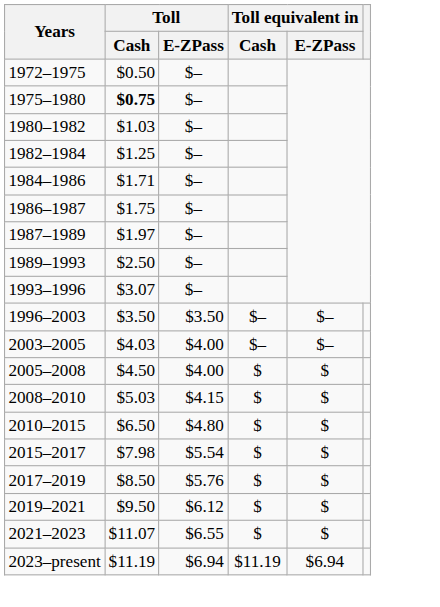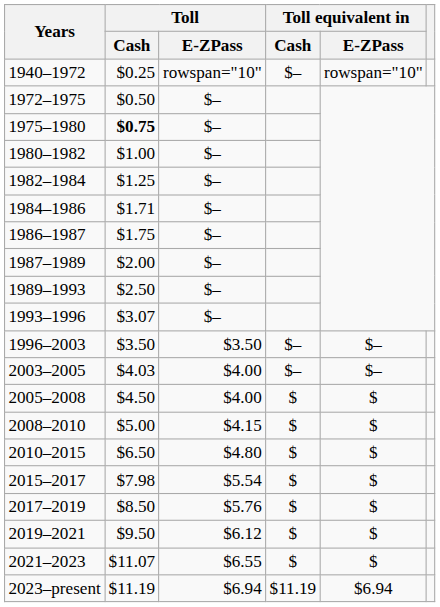+ row: (47, 72)
(136, 126) $1.03 -> (136, 153) $1.00
(136, 235) $1.97 -> (136, 262) $2.00
(136, 398) $5.03 -> (136, 425) $5.00
